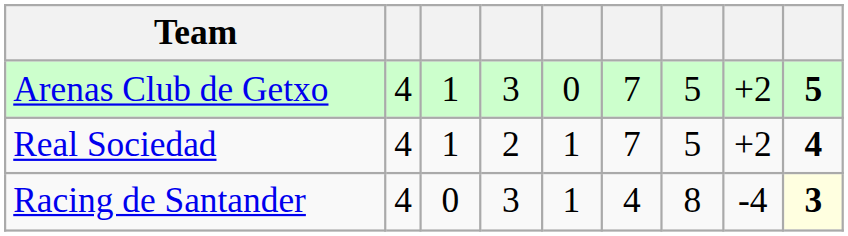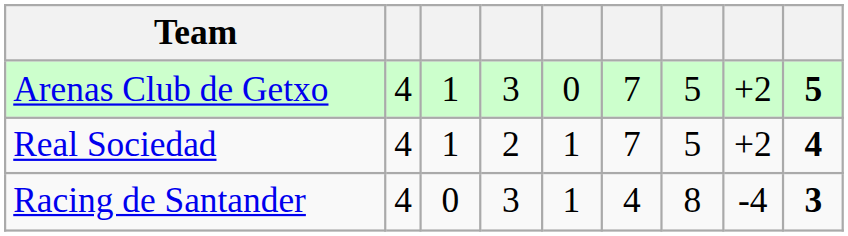(813, 200) lightyellow background -> (813, 200) no background
